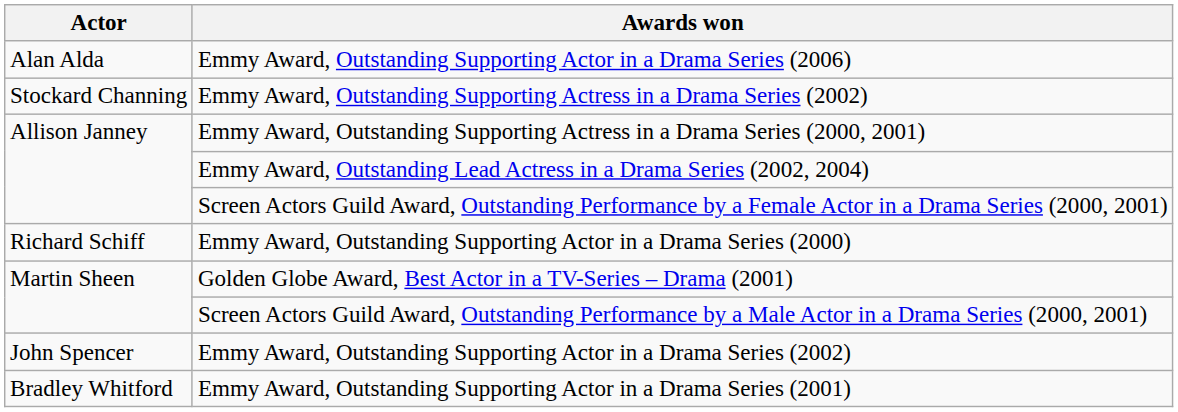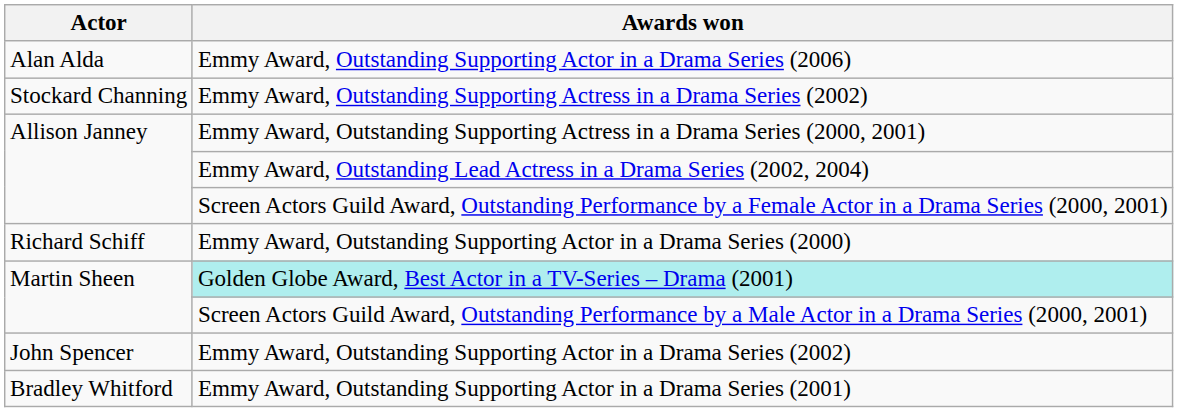(495, 278) no background -> (495, 278) paleturquoise background
